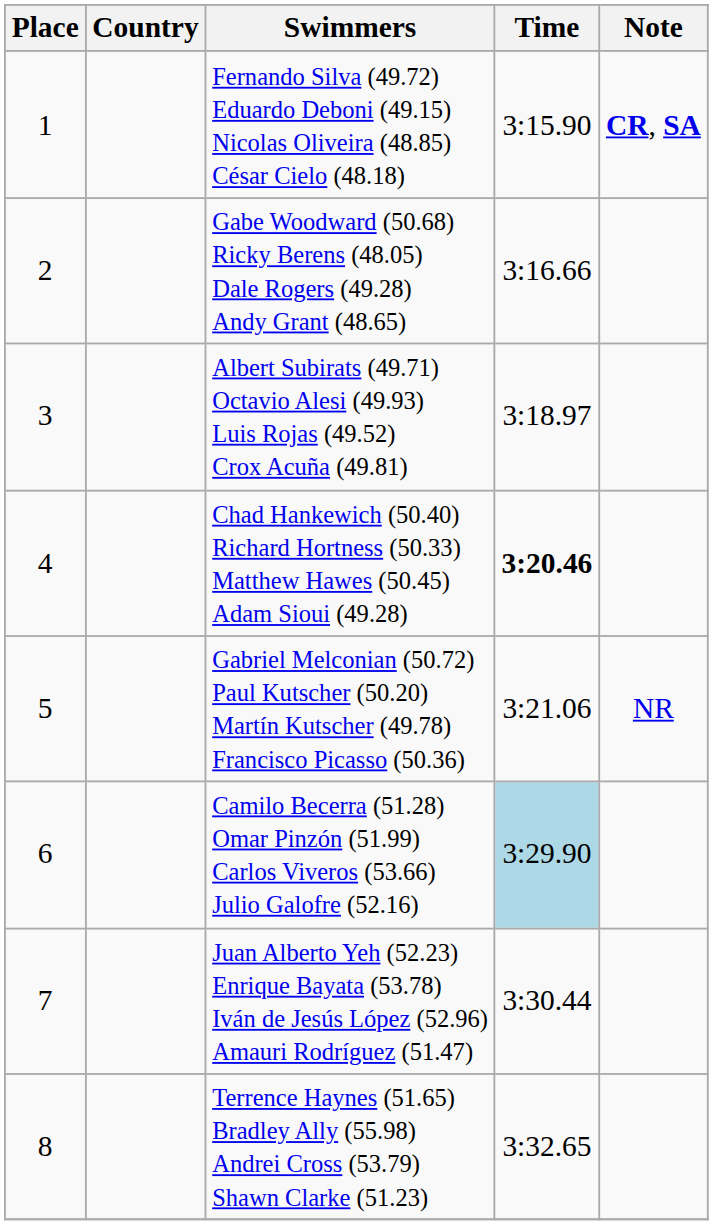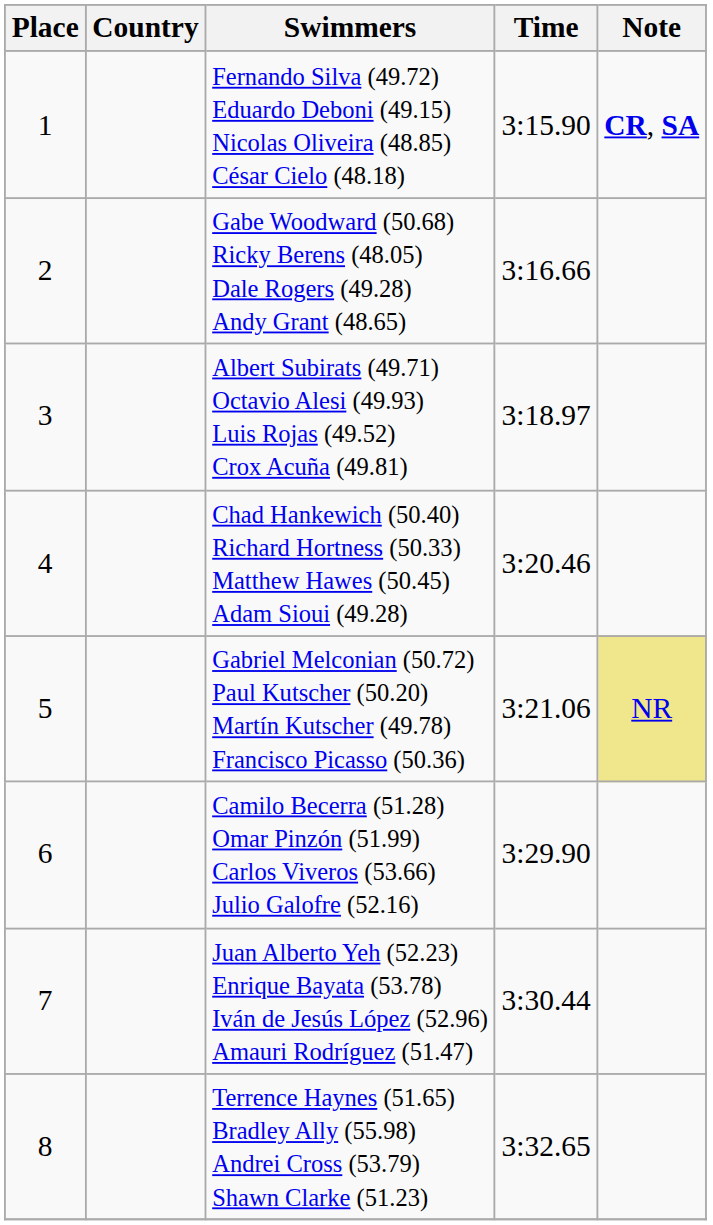(547, 562) bold -> (546, 562) normal
(653, 708) no background -> (652, 708) khaki background
(547, 854) lightblue background -> (546, 854) no background
